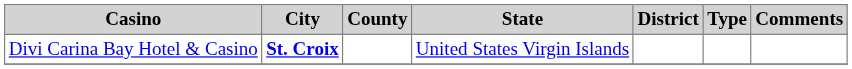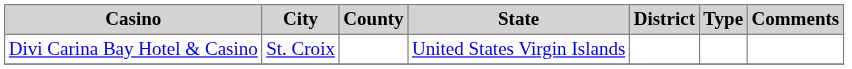(302, 49) bold -> (301, 49) normal
